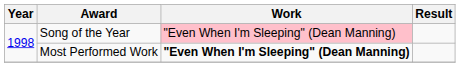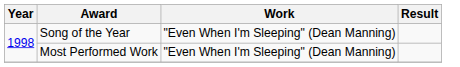(279, 33) pink background -> (279, 33) no background
(287, 52) bold -> (279, 52) normal
